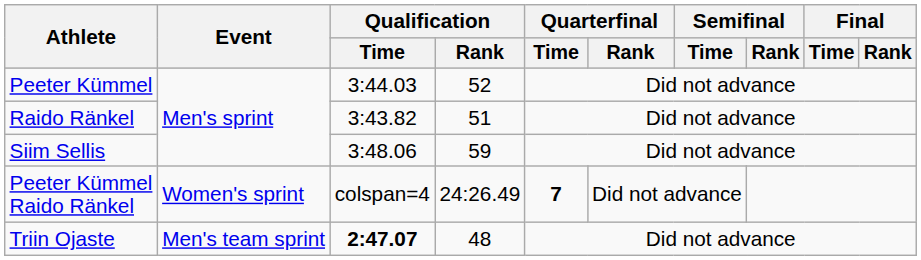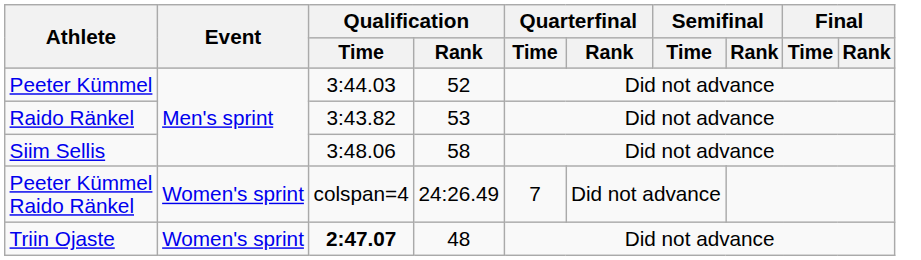(480, 118) 51 -> (459, 118) 53
(480, 151) 59 -> (459, 151) 58
(556, 195) bold -> (535, 195) normal
(244, 239) Men's team sprint -> (233, 239) Women's sprint
